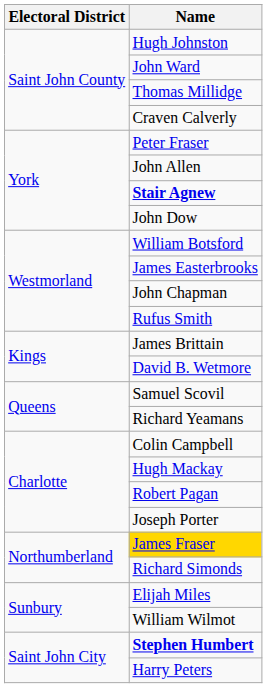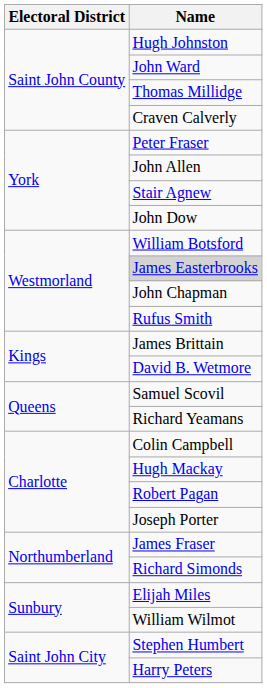(174, 192) bold -> (172, 192) normal
(195, 268) no background -> (195, 268) lightgrey background
(174, 544) gold background -> (174, 544) no background
(193, 645) bold -> (188, 645) normal
